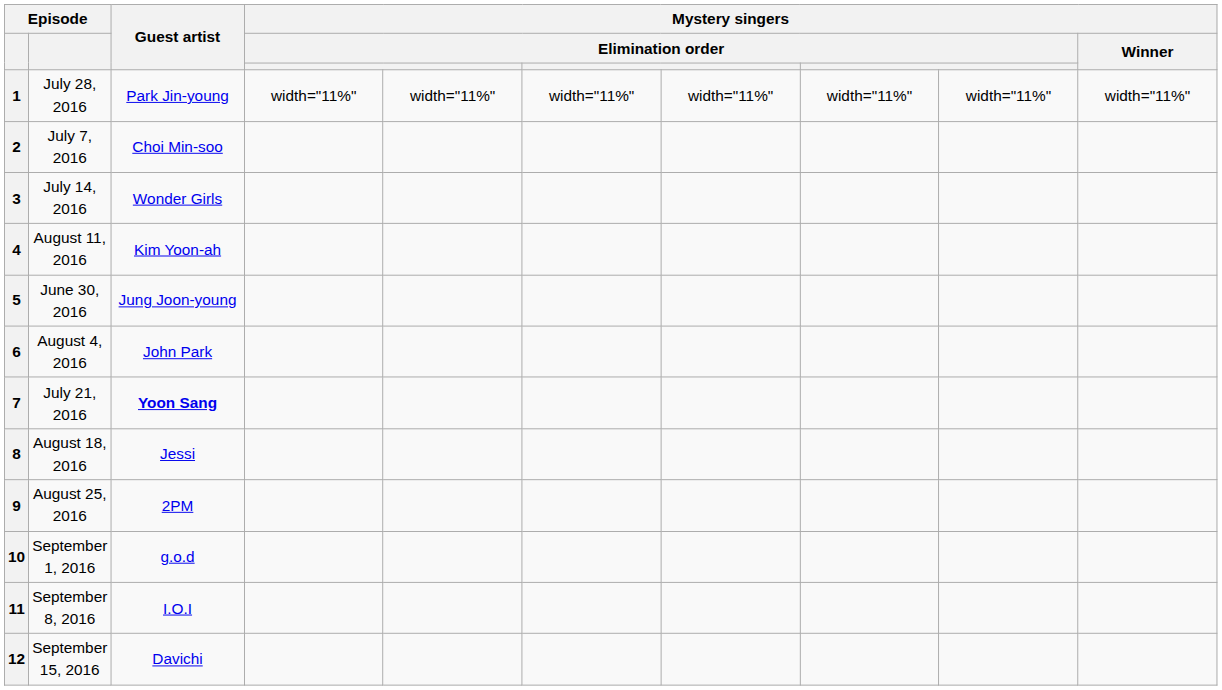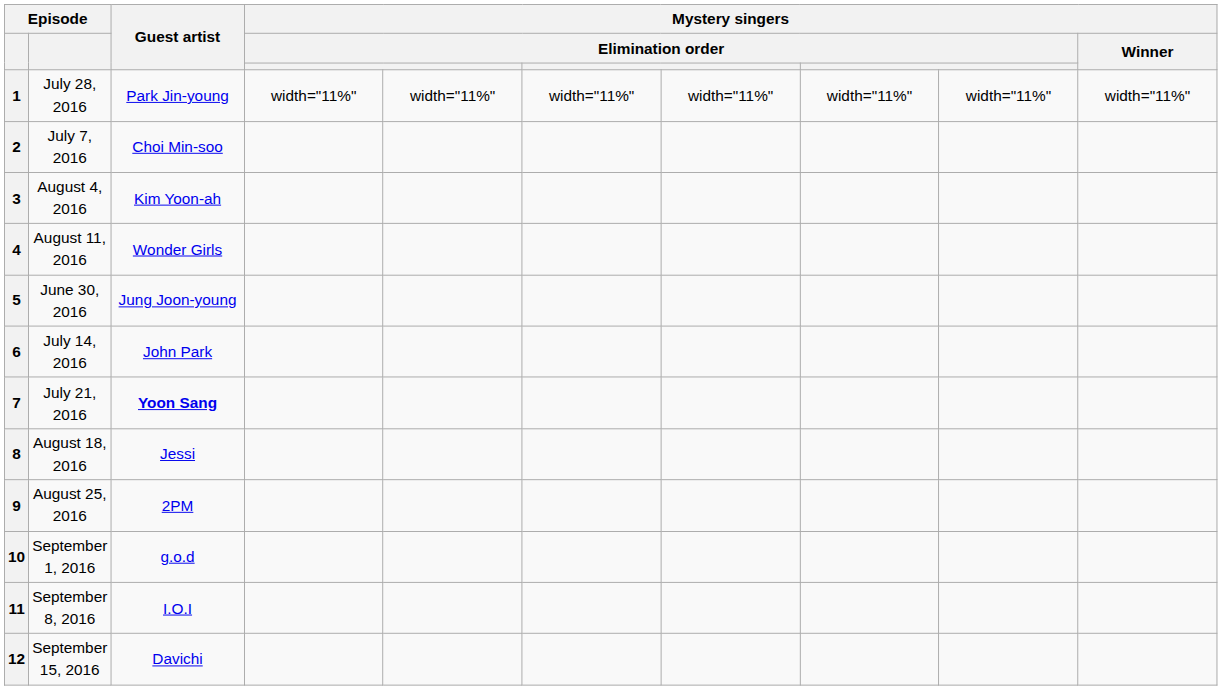(70, 198) July 14, 2016 -> (70, 198) August 4, 2016
(178, 198) Wonder Girls -> (178, 198) Kim Yoon-ah
(178, 249) Kim Yoon-ah -> (178, 249) Wonder Girls
(70, 352) August 4, 2016 -> (70, 352) July 14, 2016
